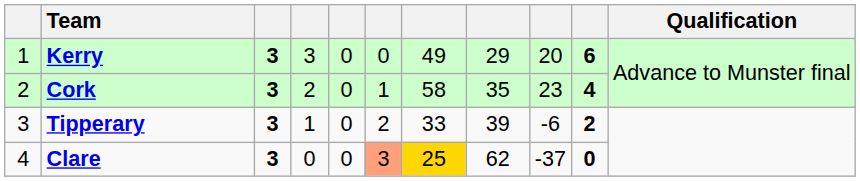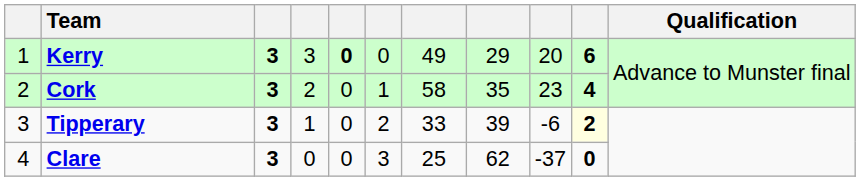(346, 55) normal -> (346, 55) bold
(589, 124) no background -> (589, 124) lightyellow background
(383, 158) lightsalmon background -> (383, 158) no background
(434, 158) gold background -> (434, 158) no background
